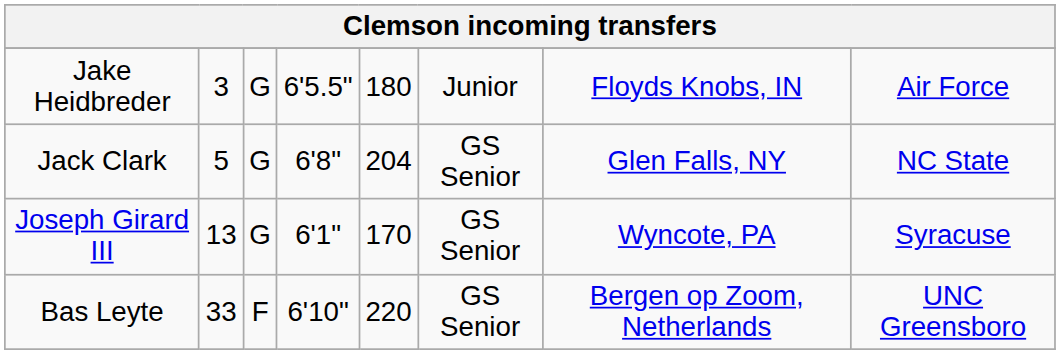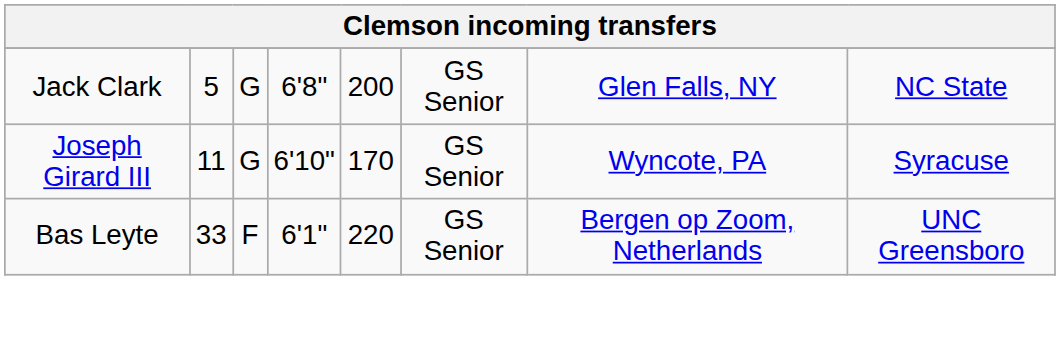- row: (102, 85)
(388, 160) 204 -> (371, 85) 200
(221, 235) 13 -> (211, 160) 11
(318, 235) 6'1" -> (304, 160) 6'10"
(318, 311) 6'10" -> (304, 235) 6'1"
